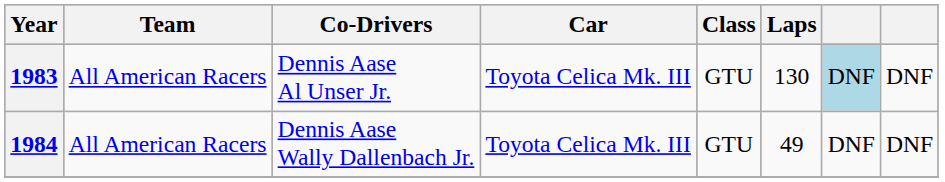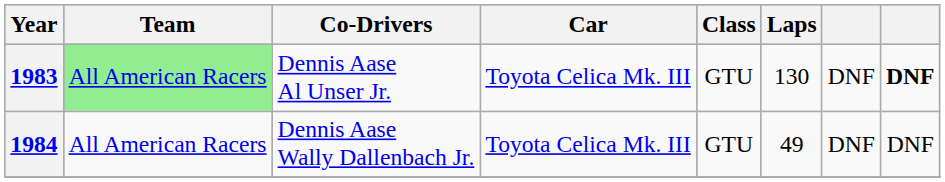(168, 77) no background -> (168, 77) lightgreen background
(851, 77) lightblue background -> (851, 77) no background
(910, 77) normal -> (910, 77) bold
